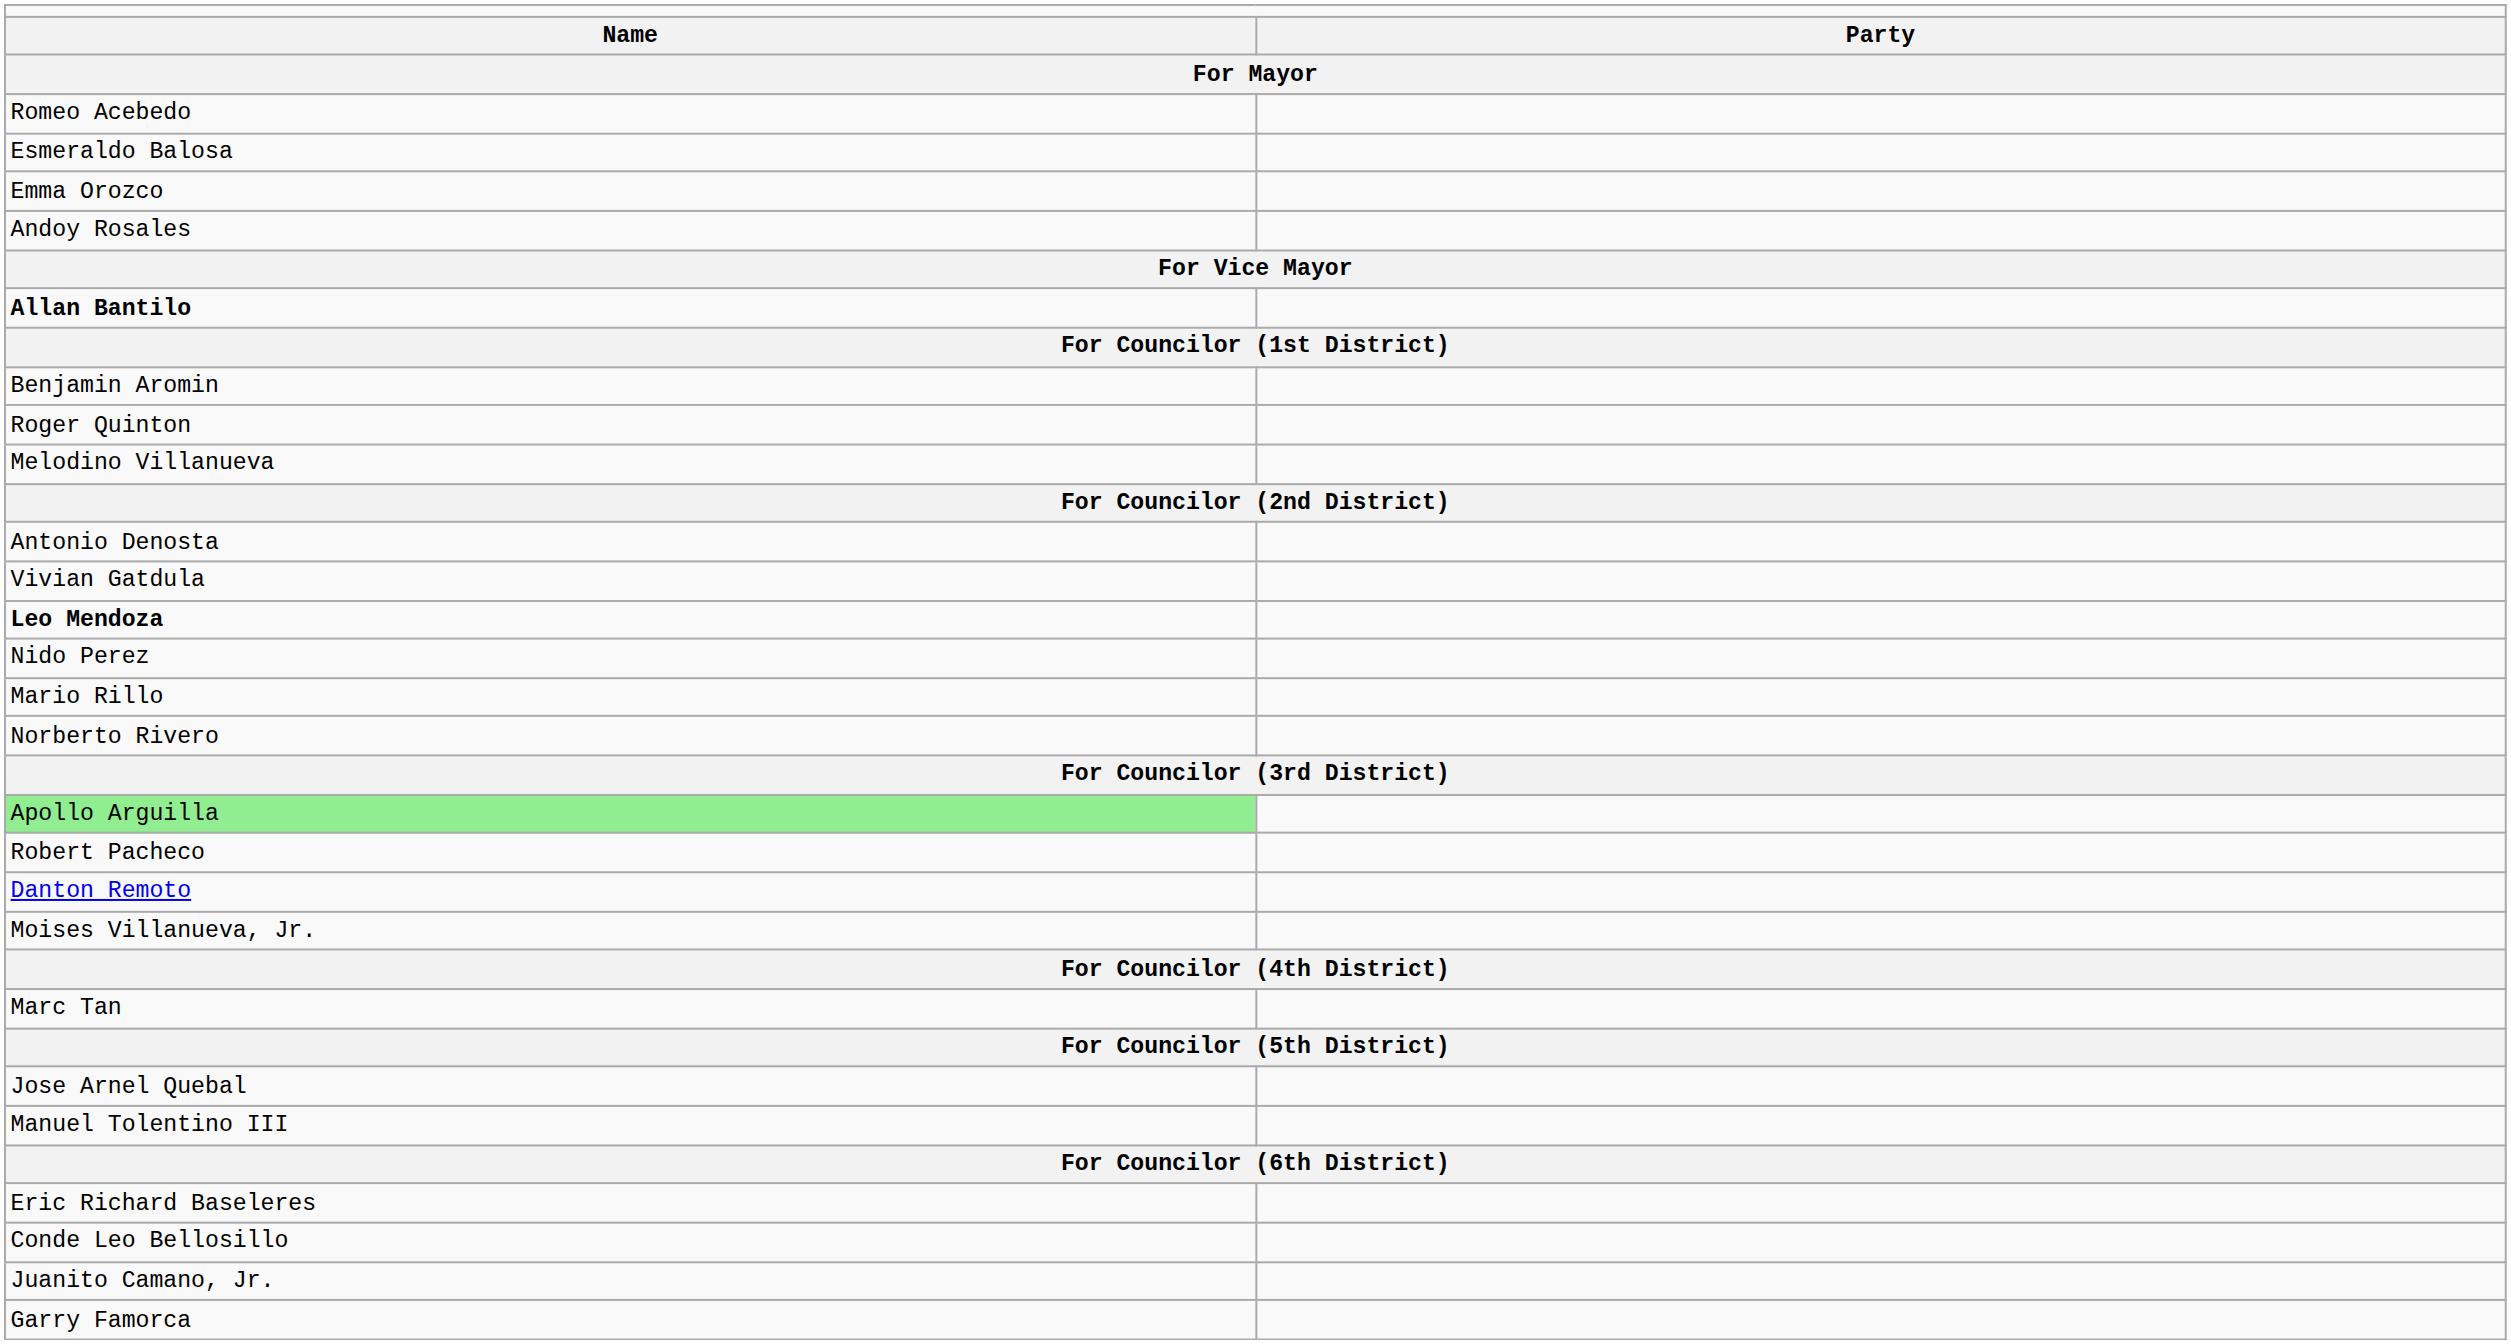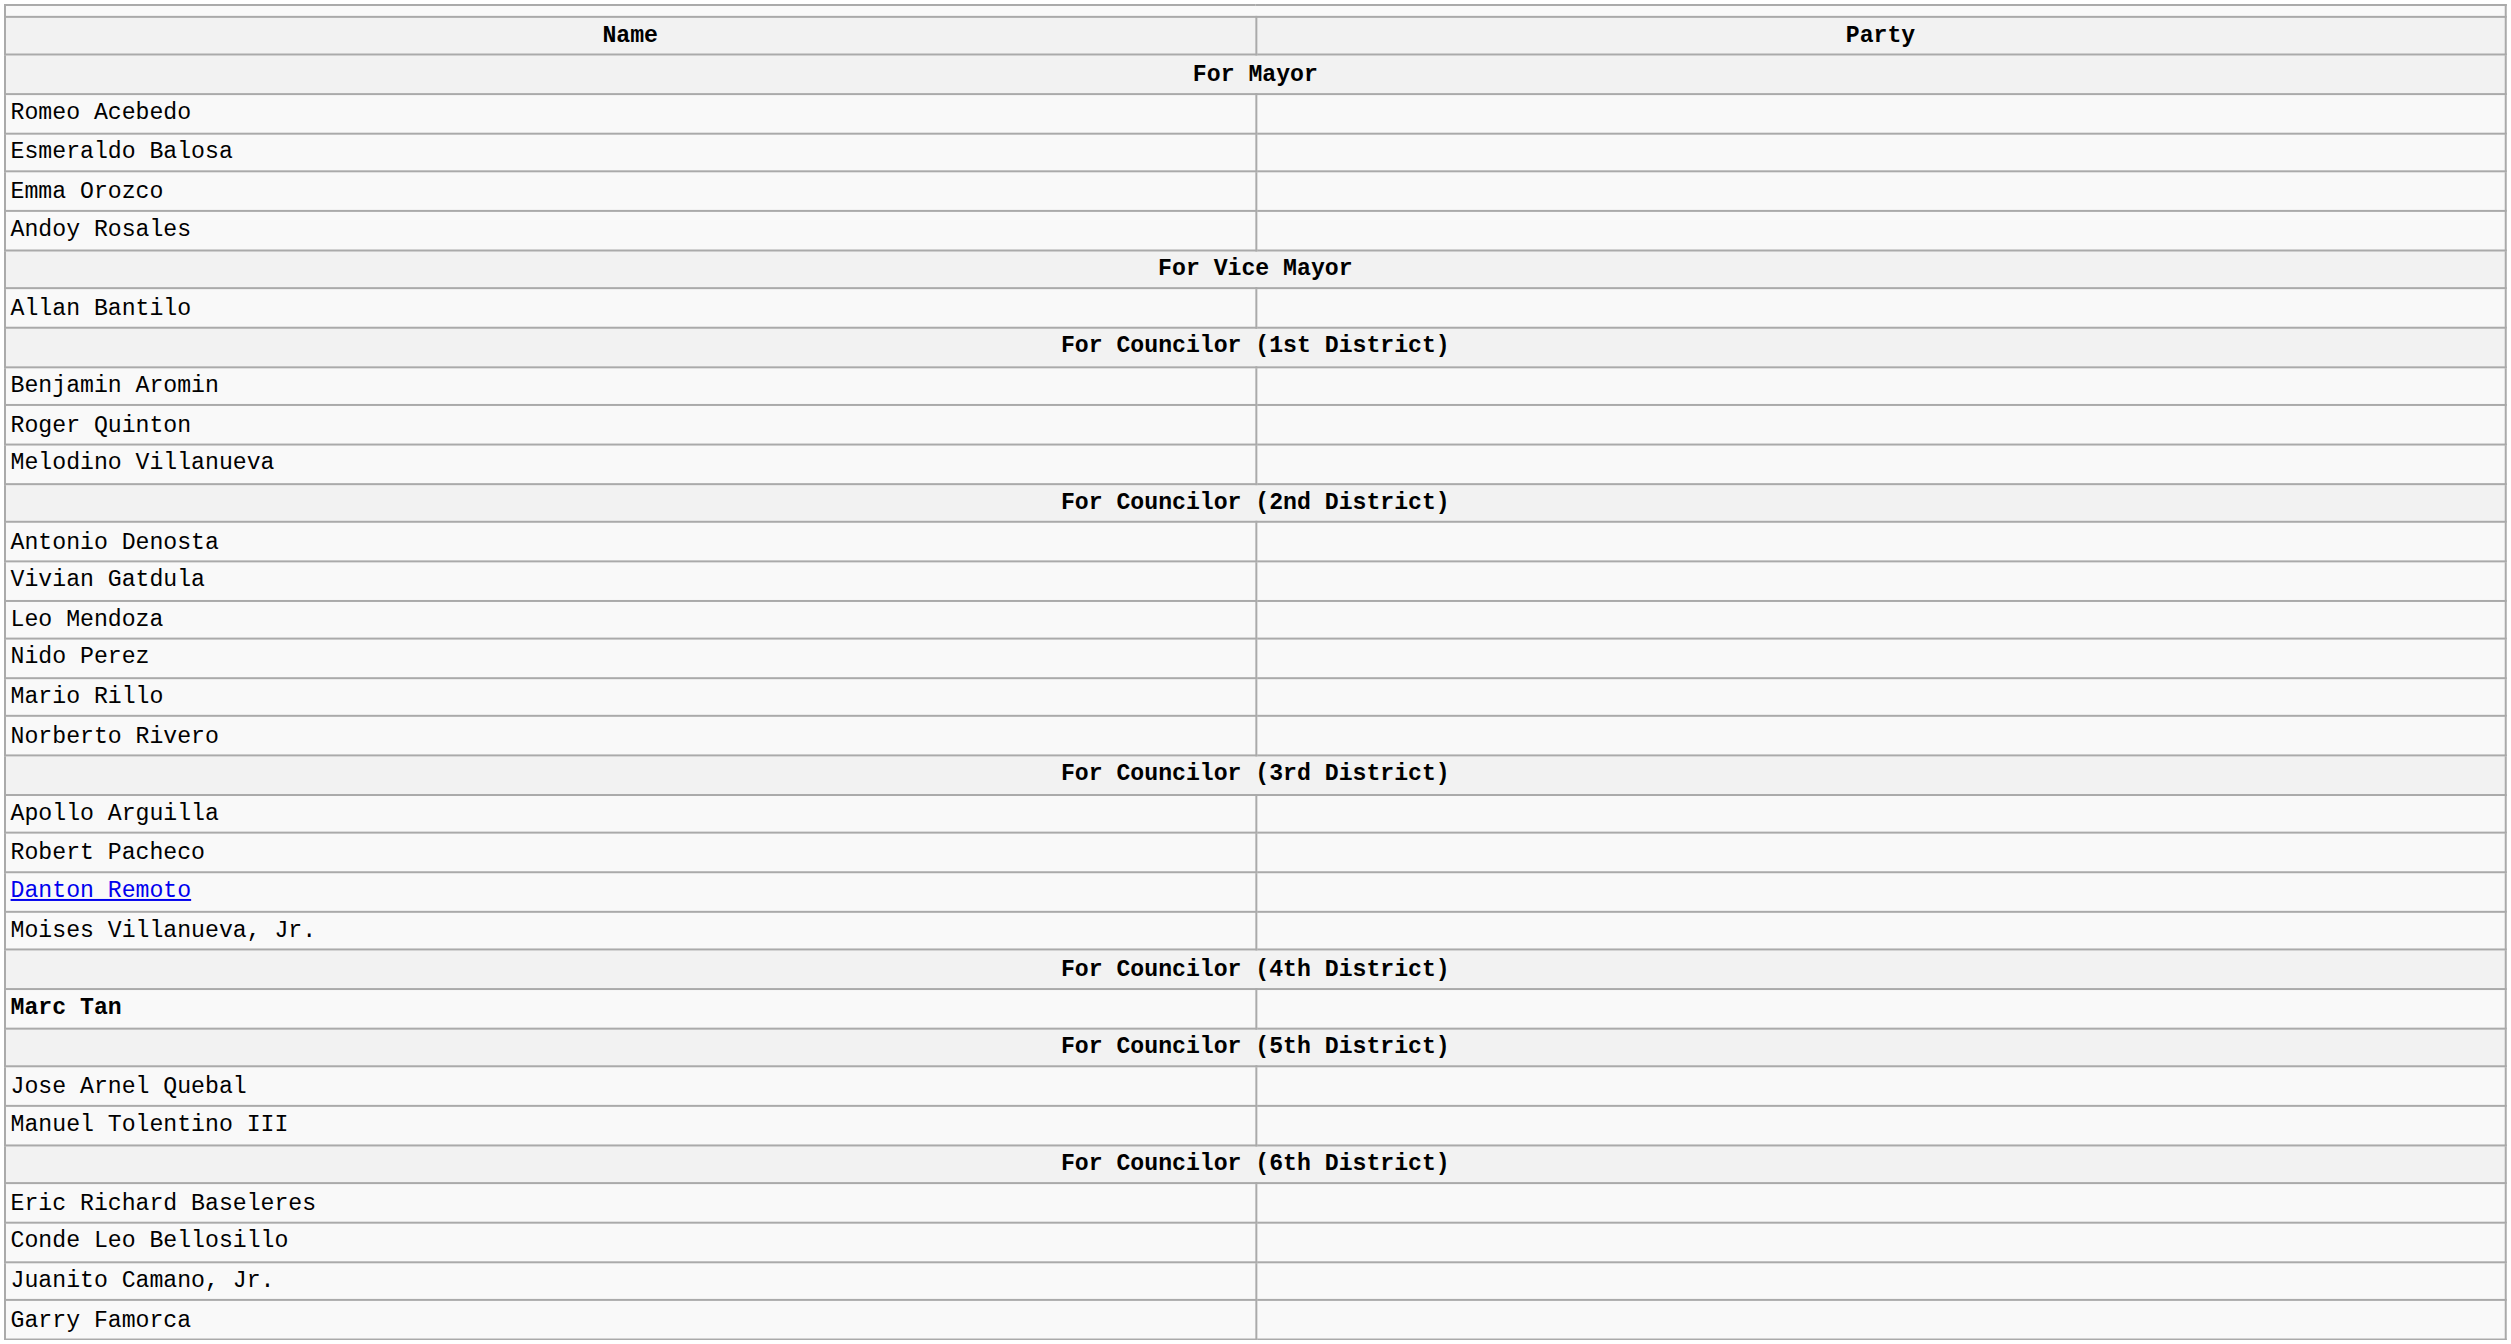(101, 308) bold -> (101, 308) normal
(87, 619) bold -> (87, 619) normal
(115, 814) lightgreen background -> (115, 814) no background
(66, 1008) normal -> (66, 1008) bold
